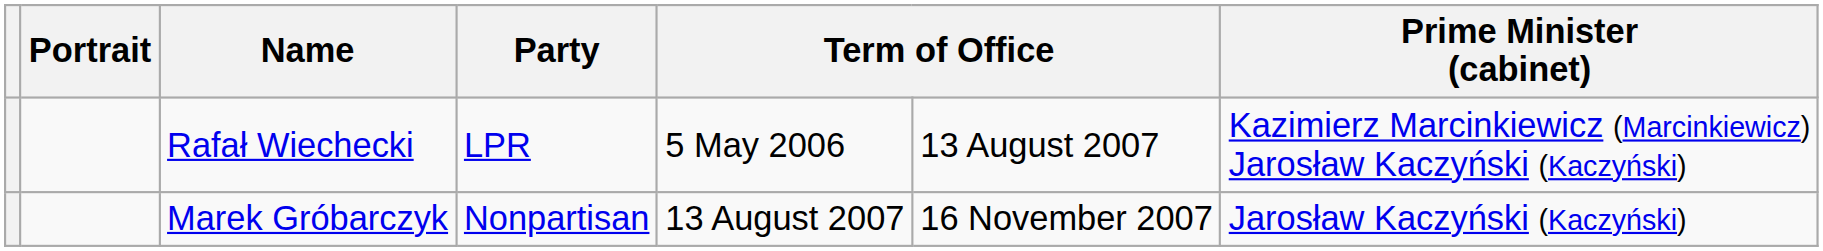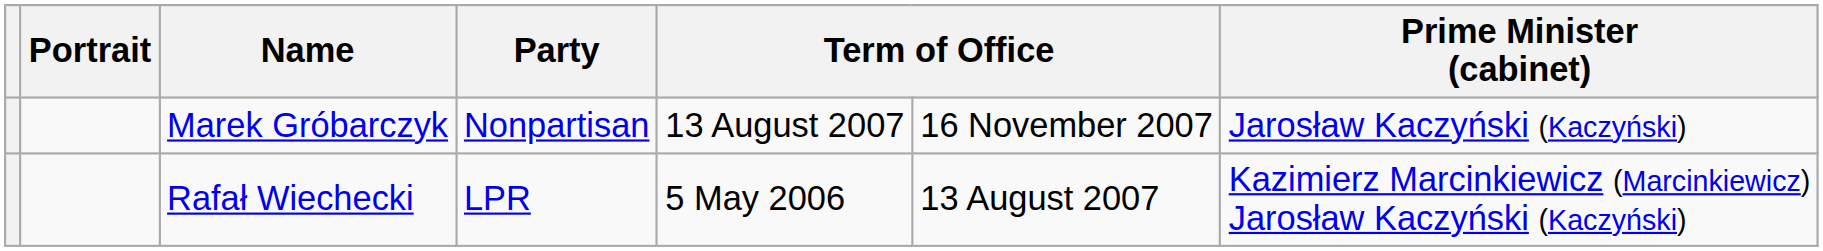rows swapped: (290, 144) <-> (308, 218)
